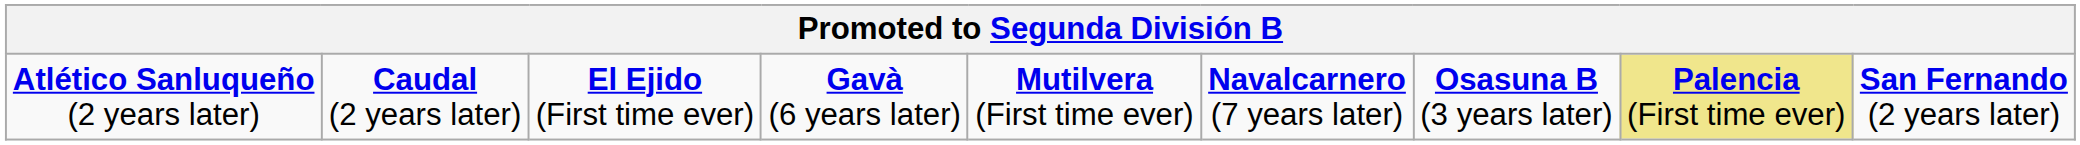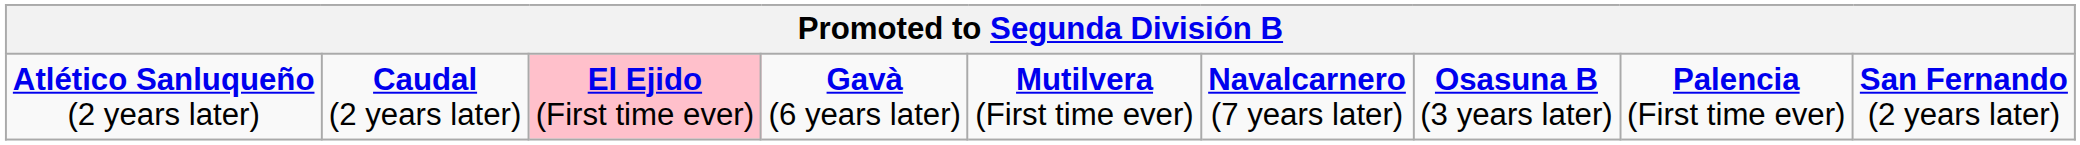(645, 96) no background -> (645, 96) pink background
(1736, 96) khaki background -> (1736, 96) no background
